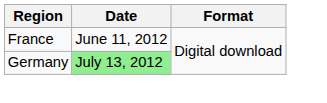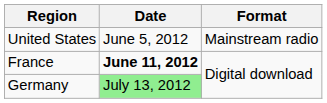+ row: (52, 39)
(121, 39) normal -> (150, 62) bold
